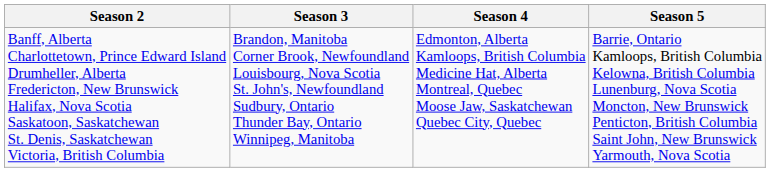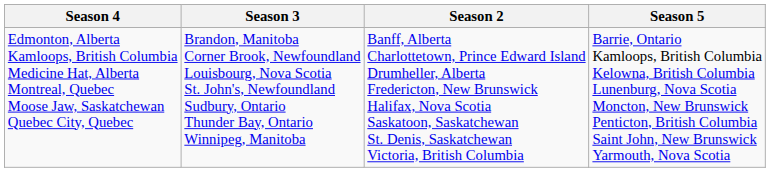columns swapped: (117, 16) <-> (501, 16)
